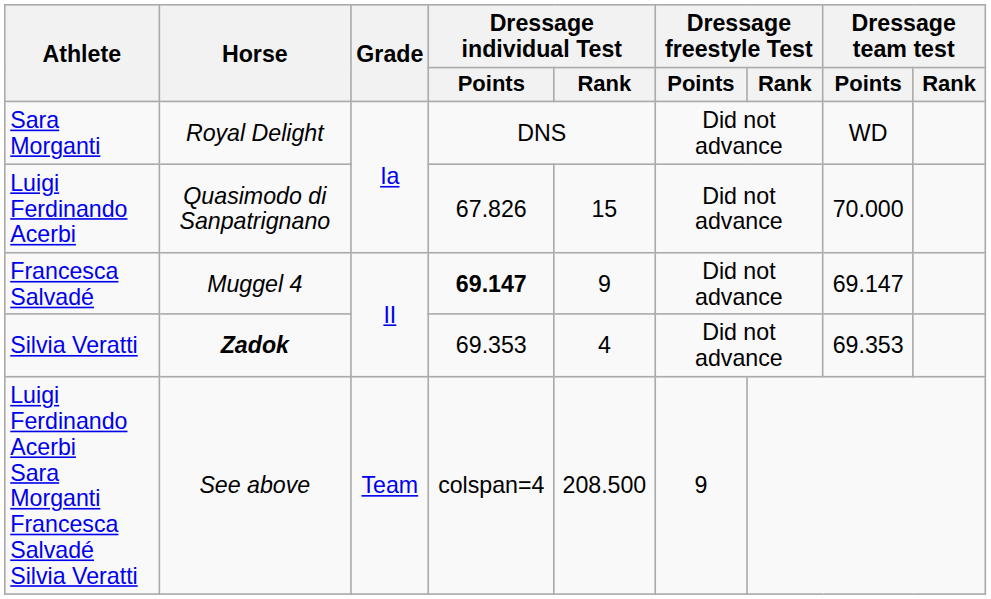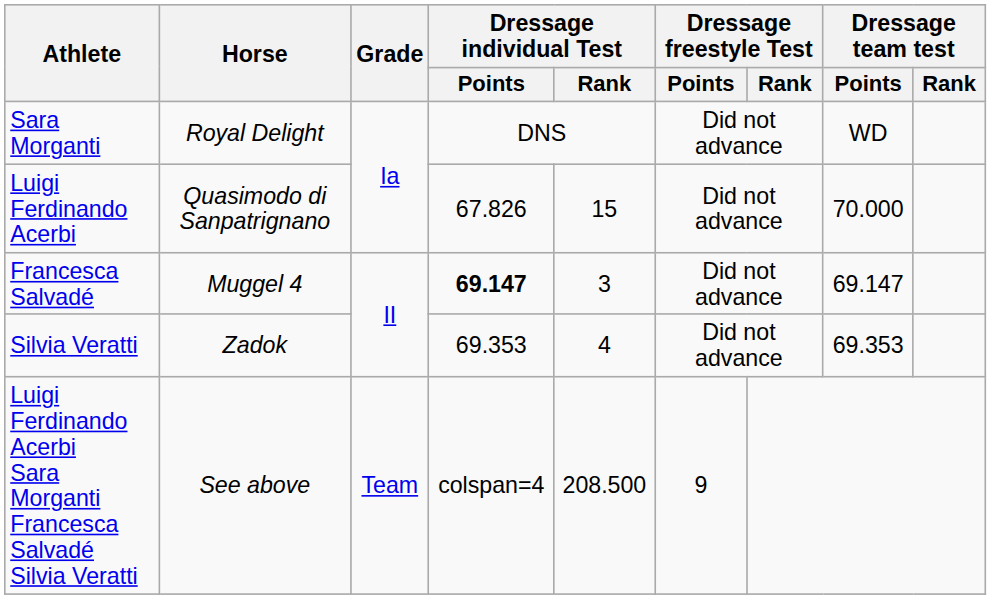(604, 284) 9 -> (604, 284) 3
(255, 346) bold -> (255, 346) normal
